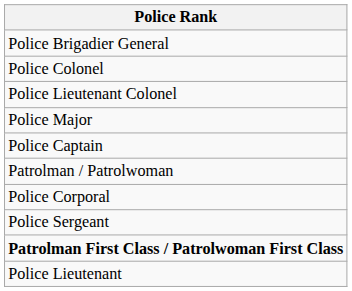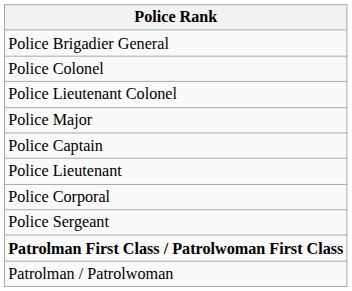(91, 171) Patrolman / Patrolwoman -> (65, 171) Police Lieutenant
(65, 273) Police Lieutenant -> (91, 273) Patrolman / Patrolwoman
